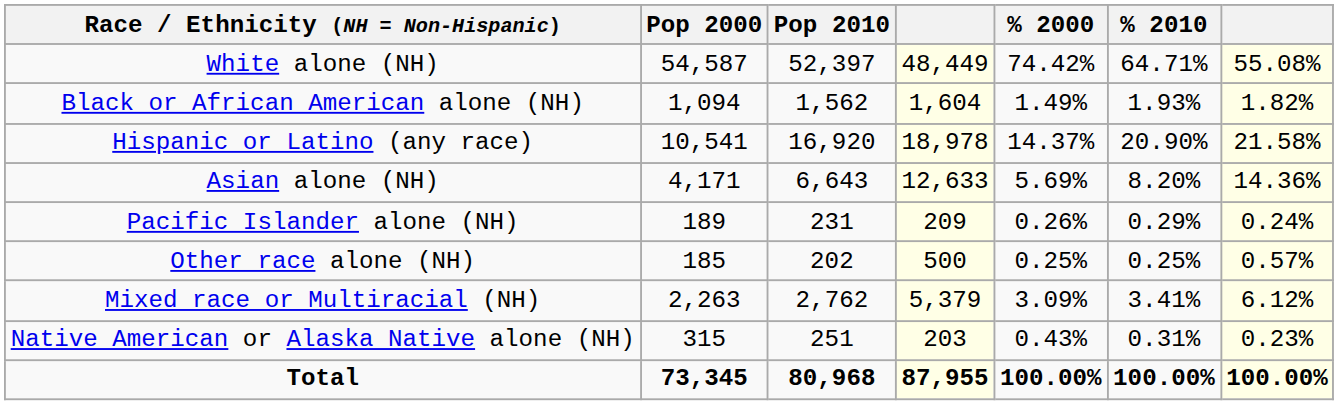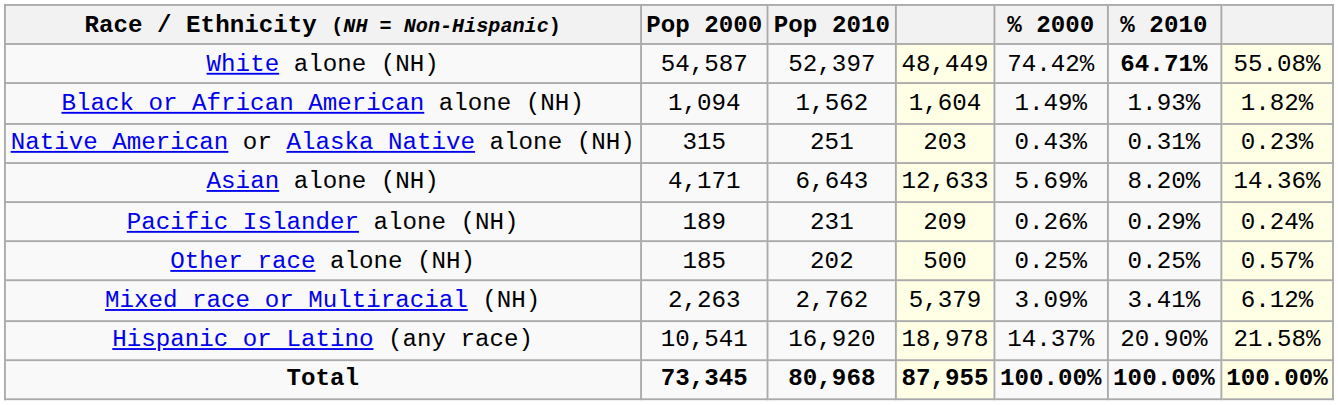(1164, 64) normal -> (1164, 64) bold
rows swapped: (323, 340) <-> (323, 143)
